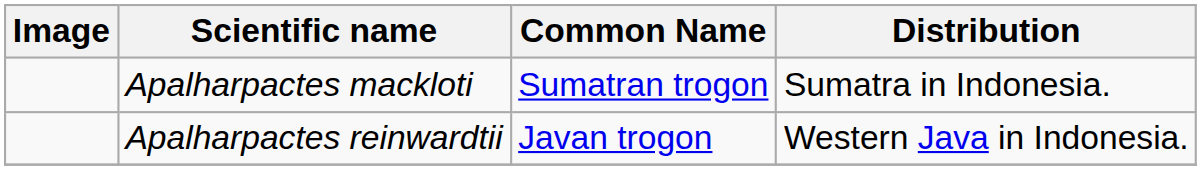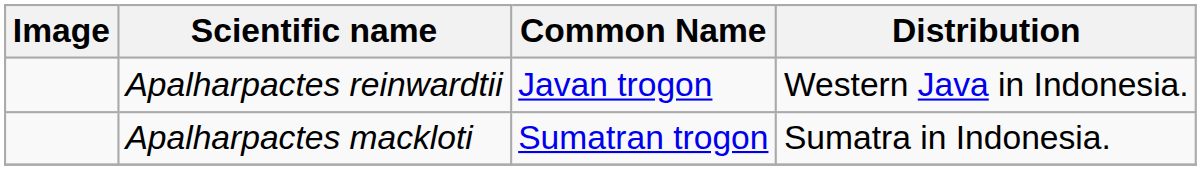rows swapped: (299, 84) <-> (314, 137)
